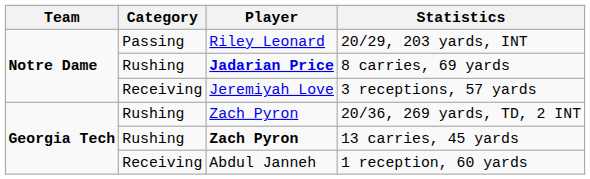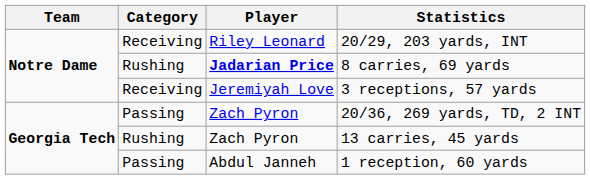(153, 42) Passing -> (162, 42) Receiving
(153, 114) Rushing -> (153, 114) Passing
(254, 138) bold -> (254, 138) normal
(162, 162) Receiving -> (153, 162) Passing
